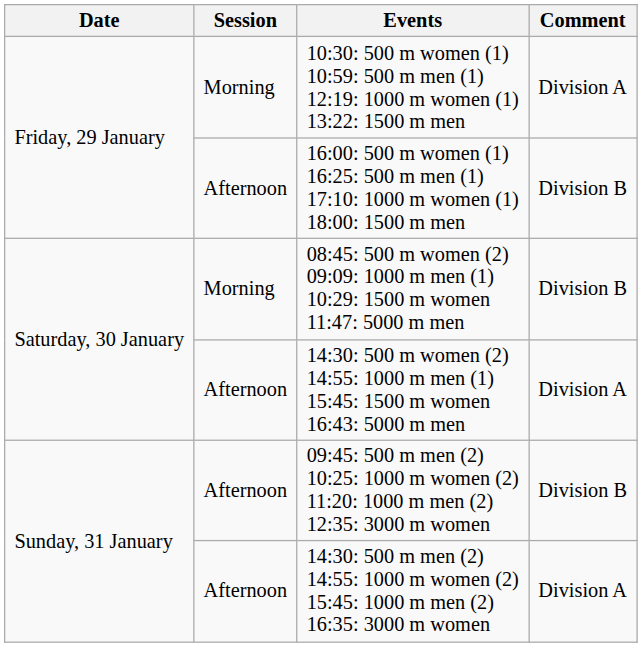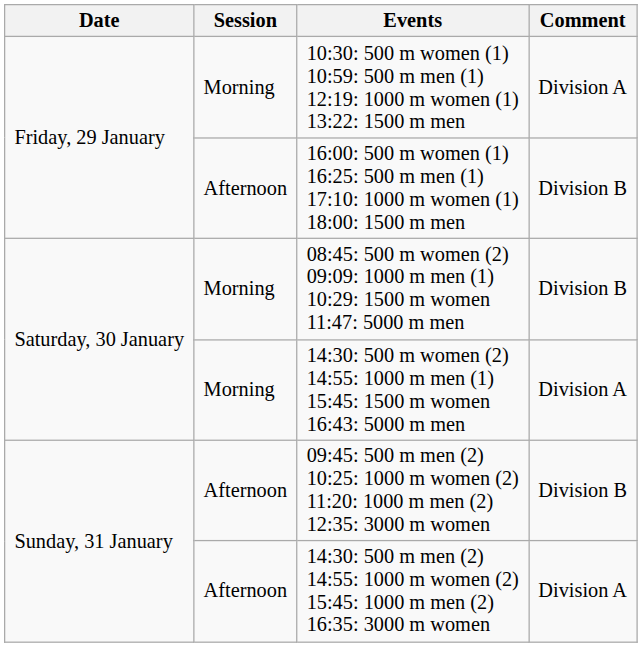(245, 389) Afternoon -> (239, 389) Morning
